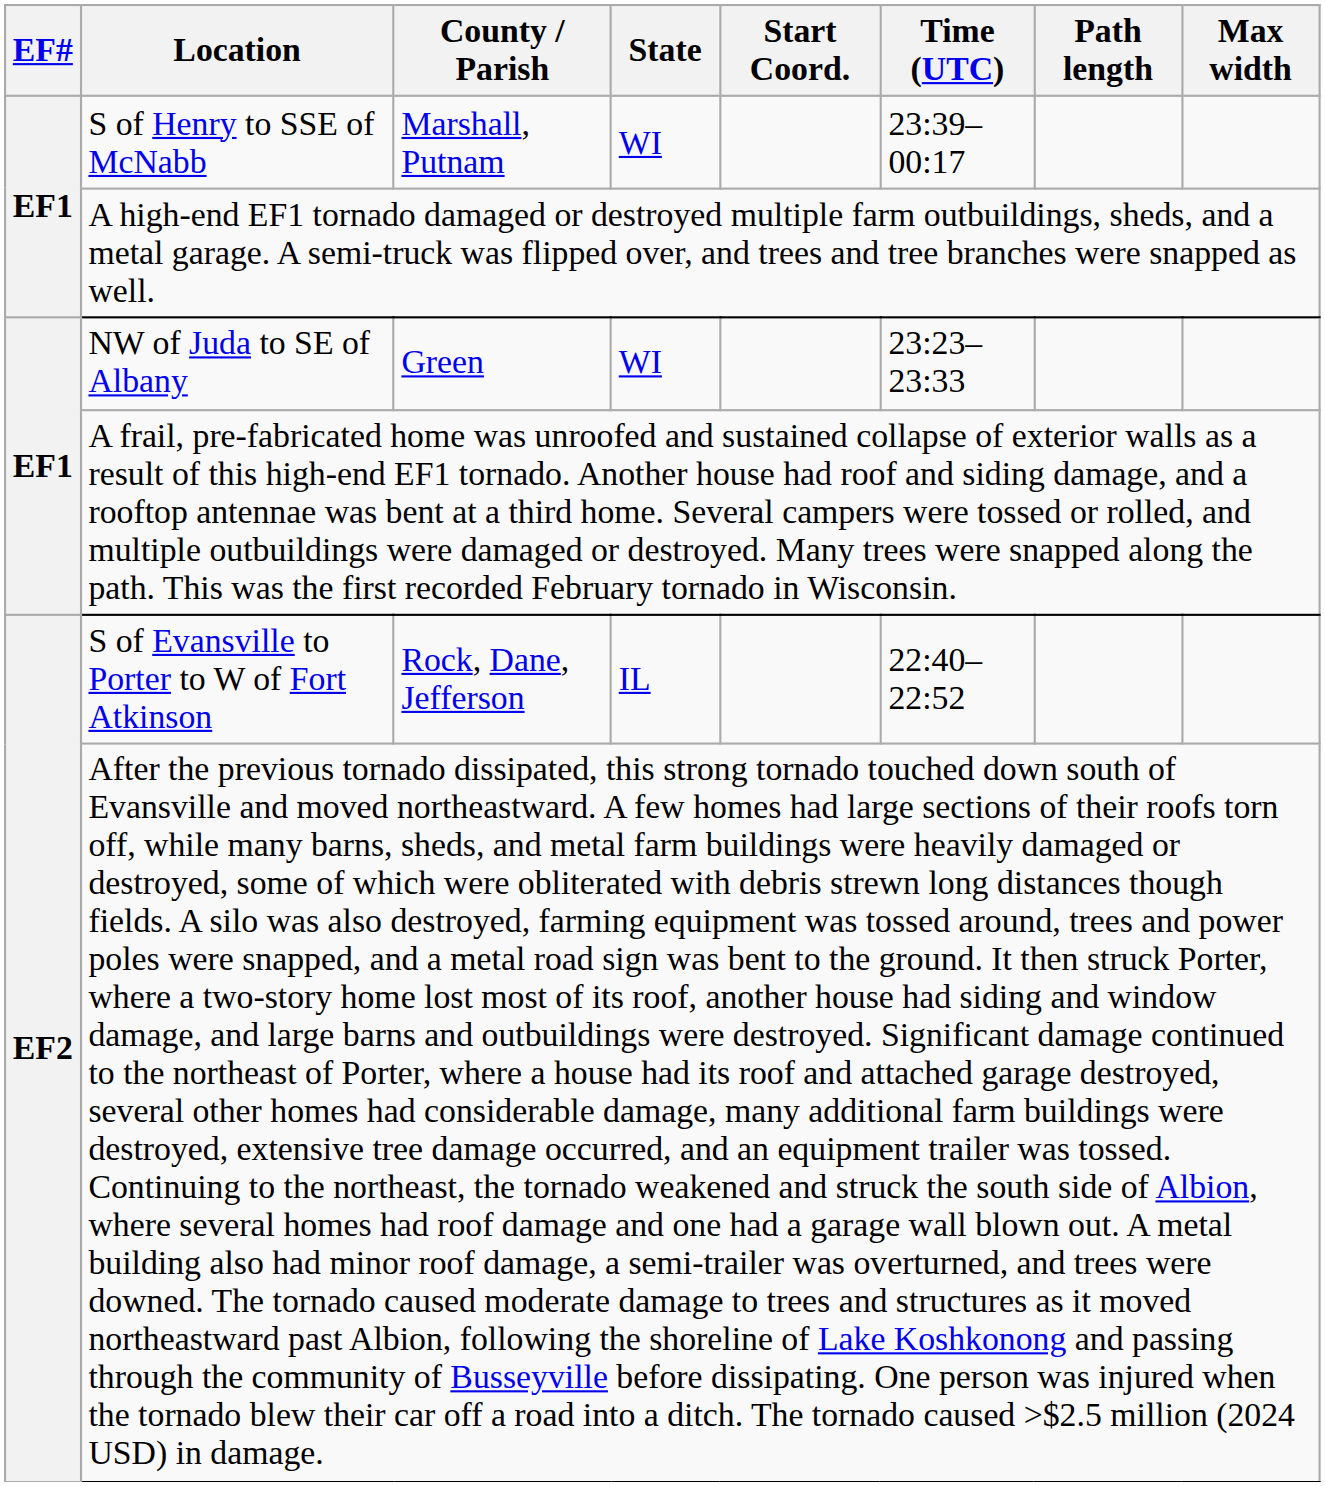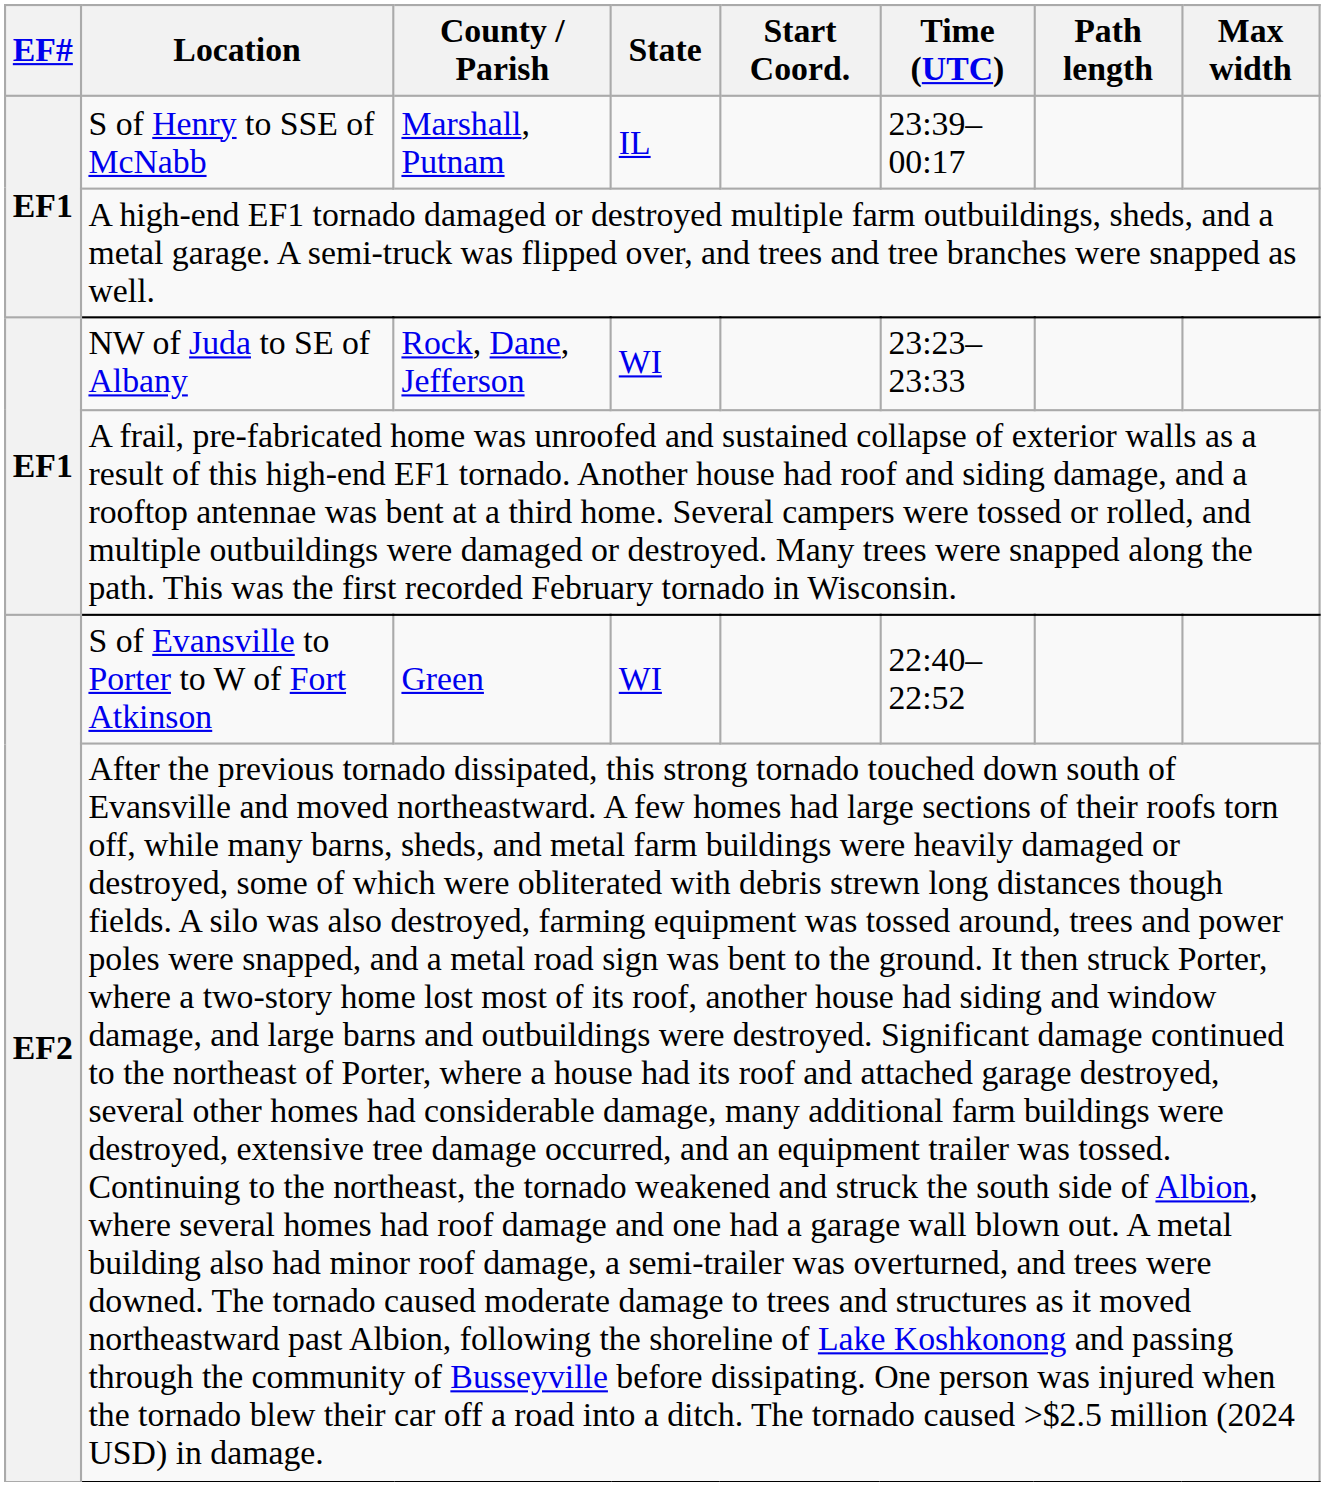(640, 141) WI -> (635, 141) IL
(443, 362) Green -> (485, 362) Rock, Dane, Jefferson
(485, 678) Rock, Dane, Jefferson -> (443, 678) Green
(635, 678) IL -> (640, 678) WI
